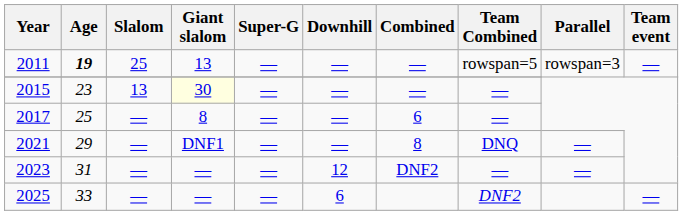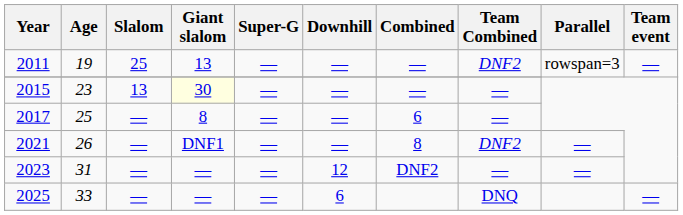(84, 63) bold -> (84, 63) normal
(500, 63) rowspan=5 -> (500, 63) DNF2
(84, 143) 29 -> (84, 143) 26
(500, 143) DNQ -> (500, 143) DNF2
(500, 196) DNF2 -> (500, 196) DNQ
